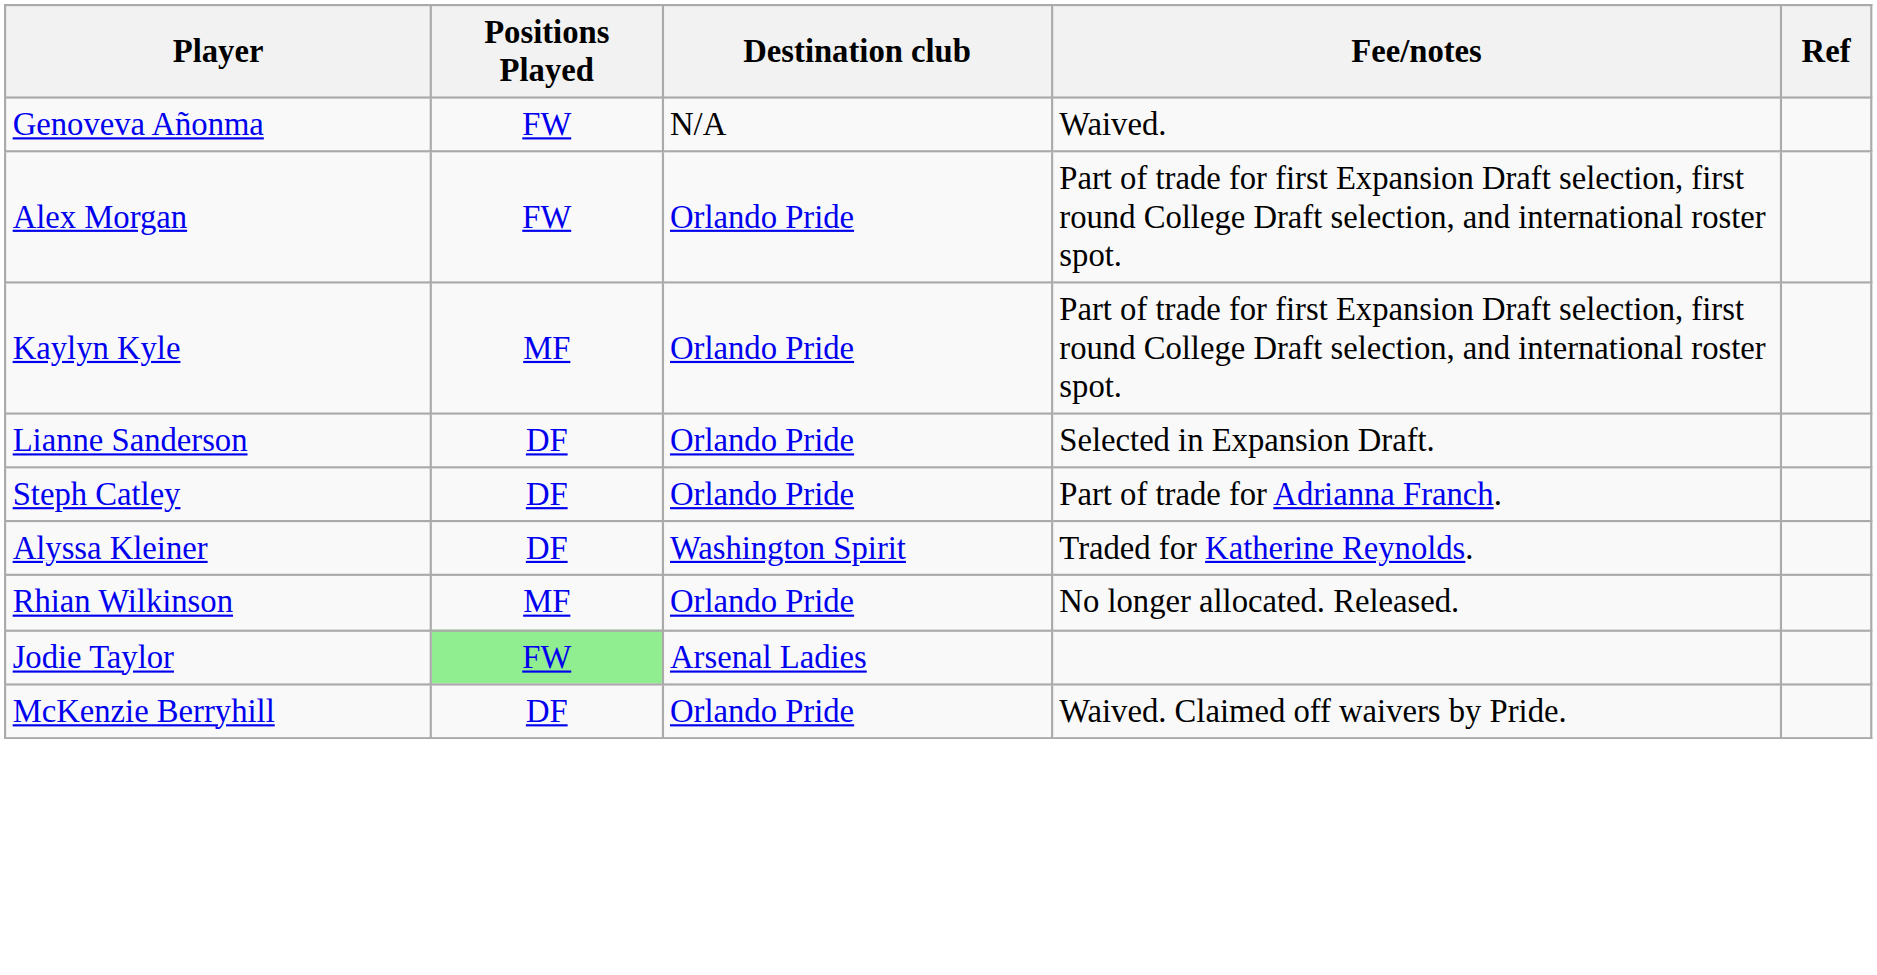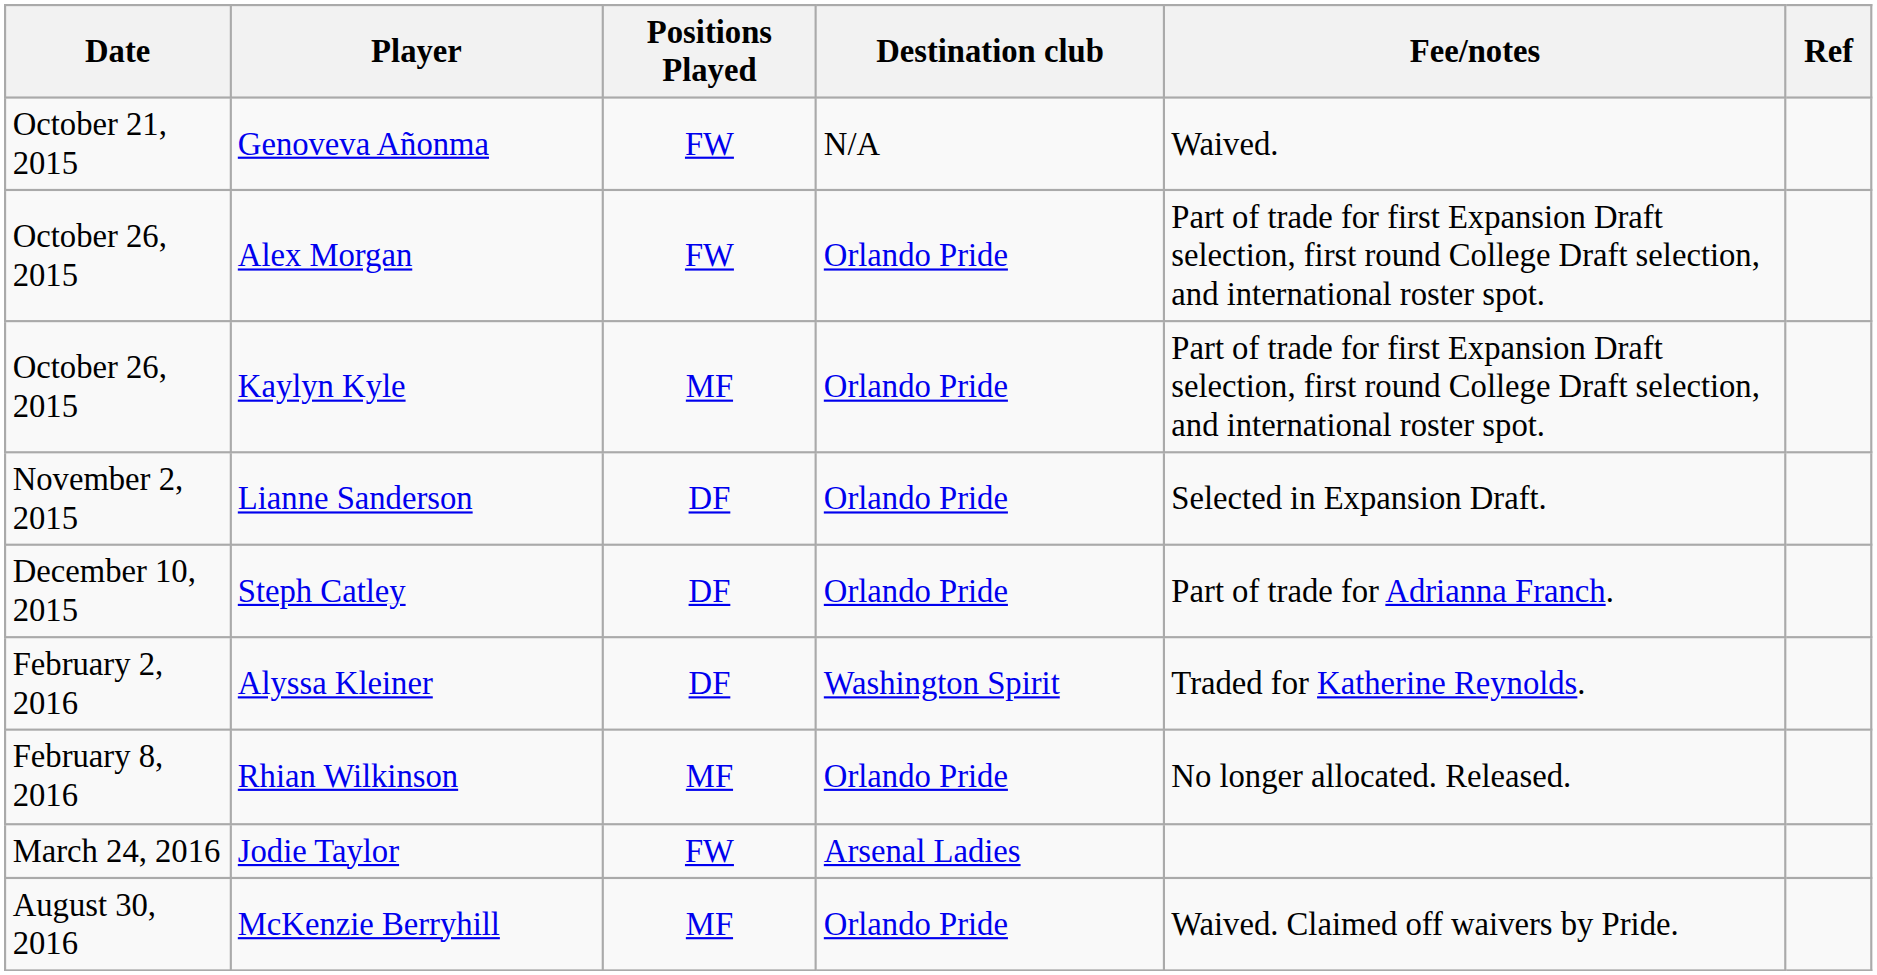+ column: (118, 50)
(547, 656) lightgreen background -> (709, 849) no background
(547, 710) DF -> (709, 922) MF
